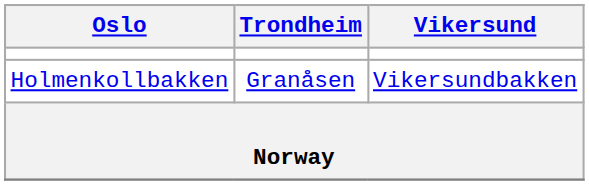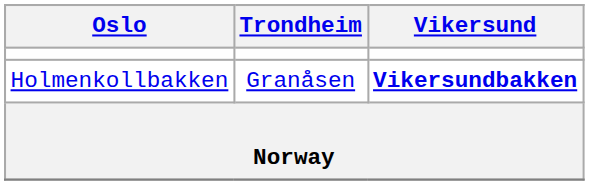(475, 82) normal -> (475, 82) bold
